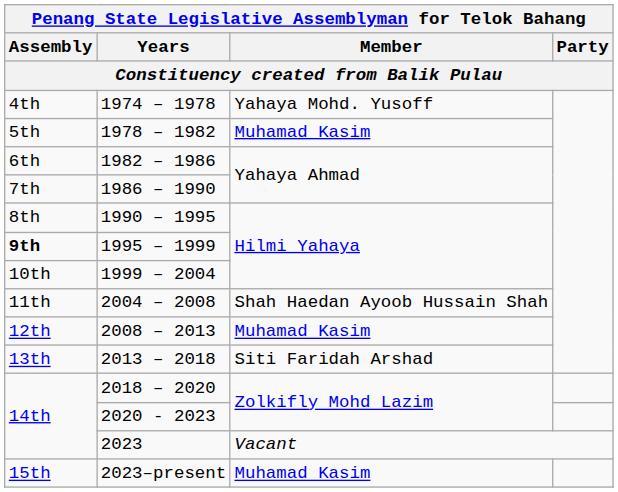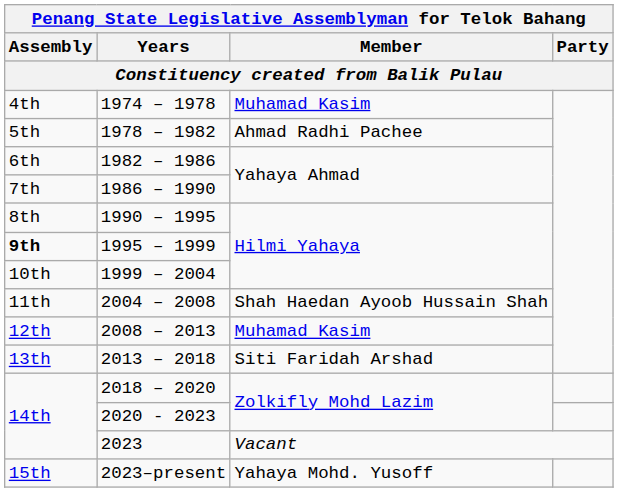(334, 104) Yahaya Mohd. Yusoff -> (302, 104) Muhamad Kasim
(302, 132) Muhamad Kasim -> (329, 132) Ahmad Radhi Pachee
(302, 473) Muhamad Kasim -> (334, 473) Yahaya Mohd. Yusoff
